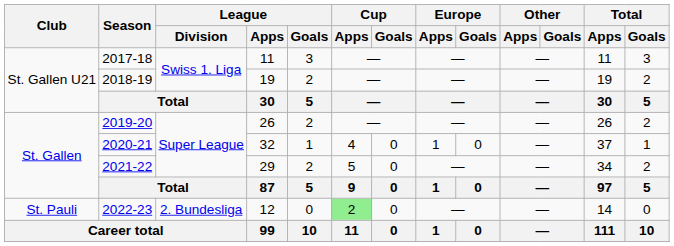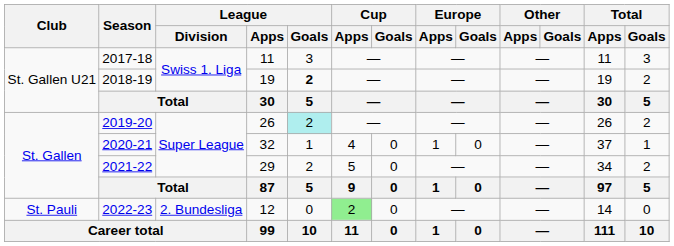(309, 79) normal -> (309, 79) bold
(309, 123) no background -> (309, 123) paleturquoise background
